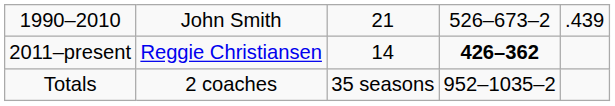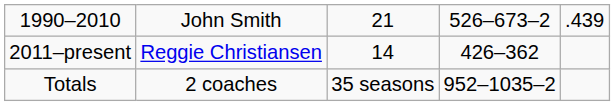(500, 52) bold -> (500, 52) normal
